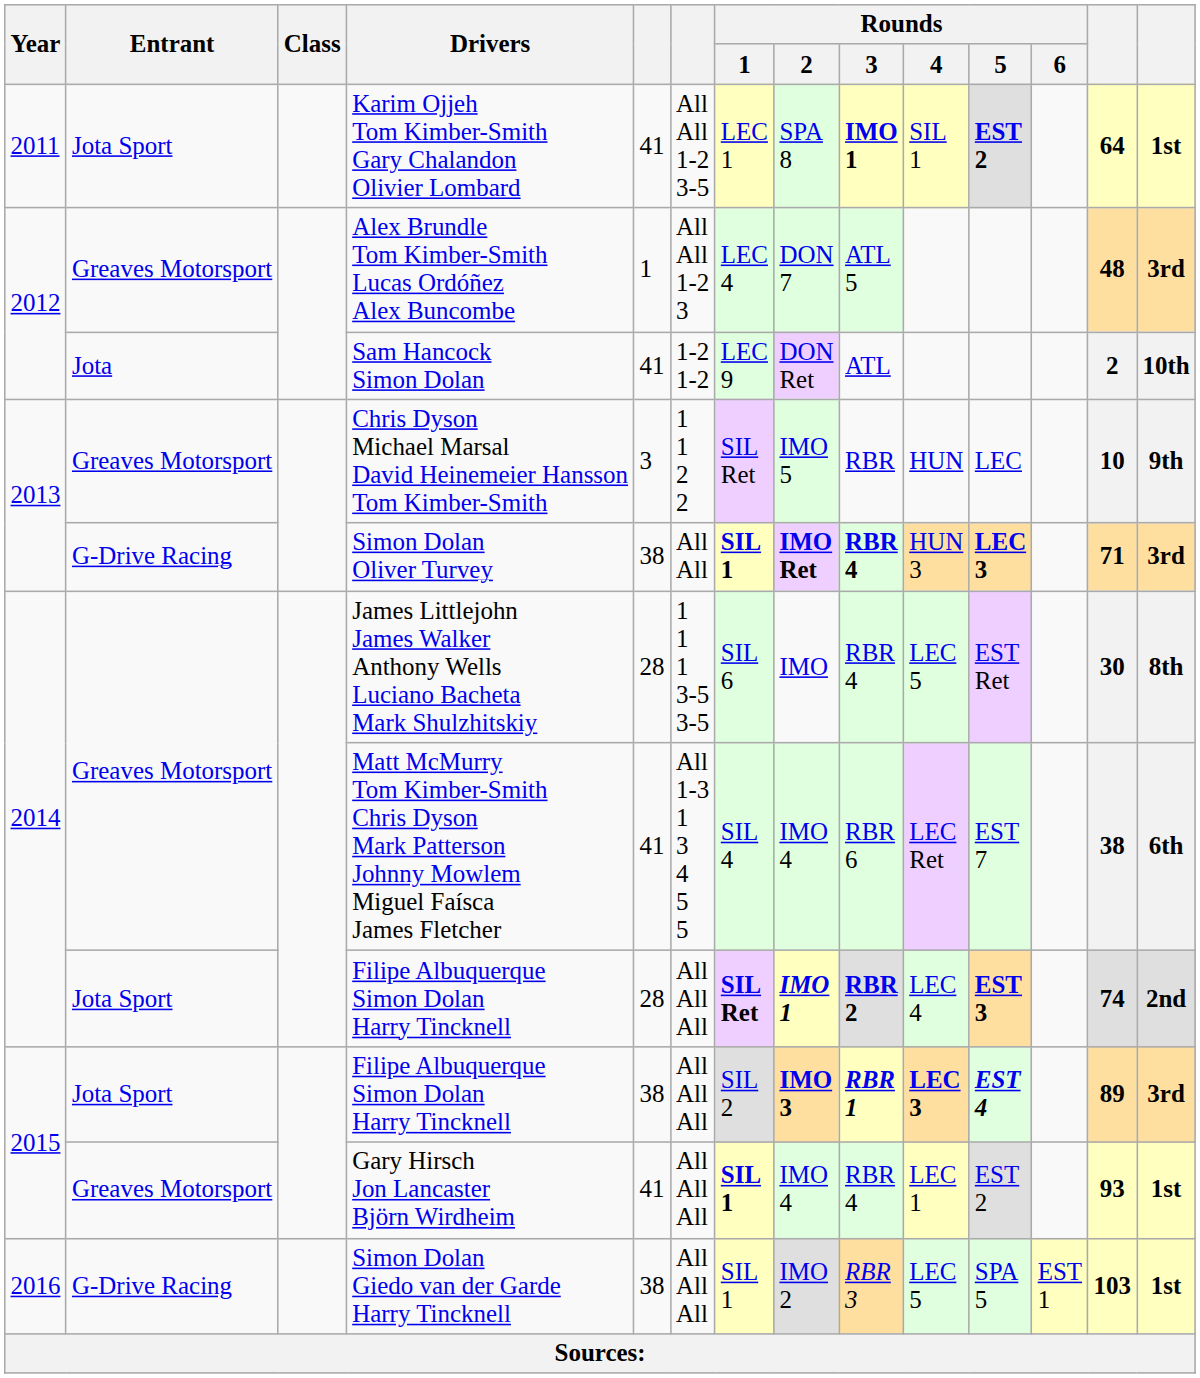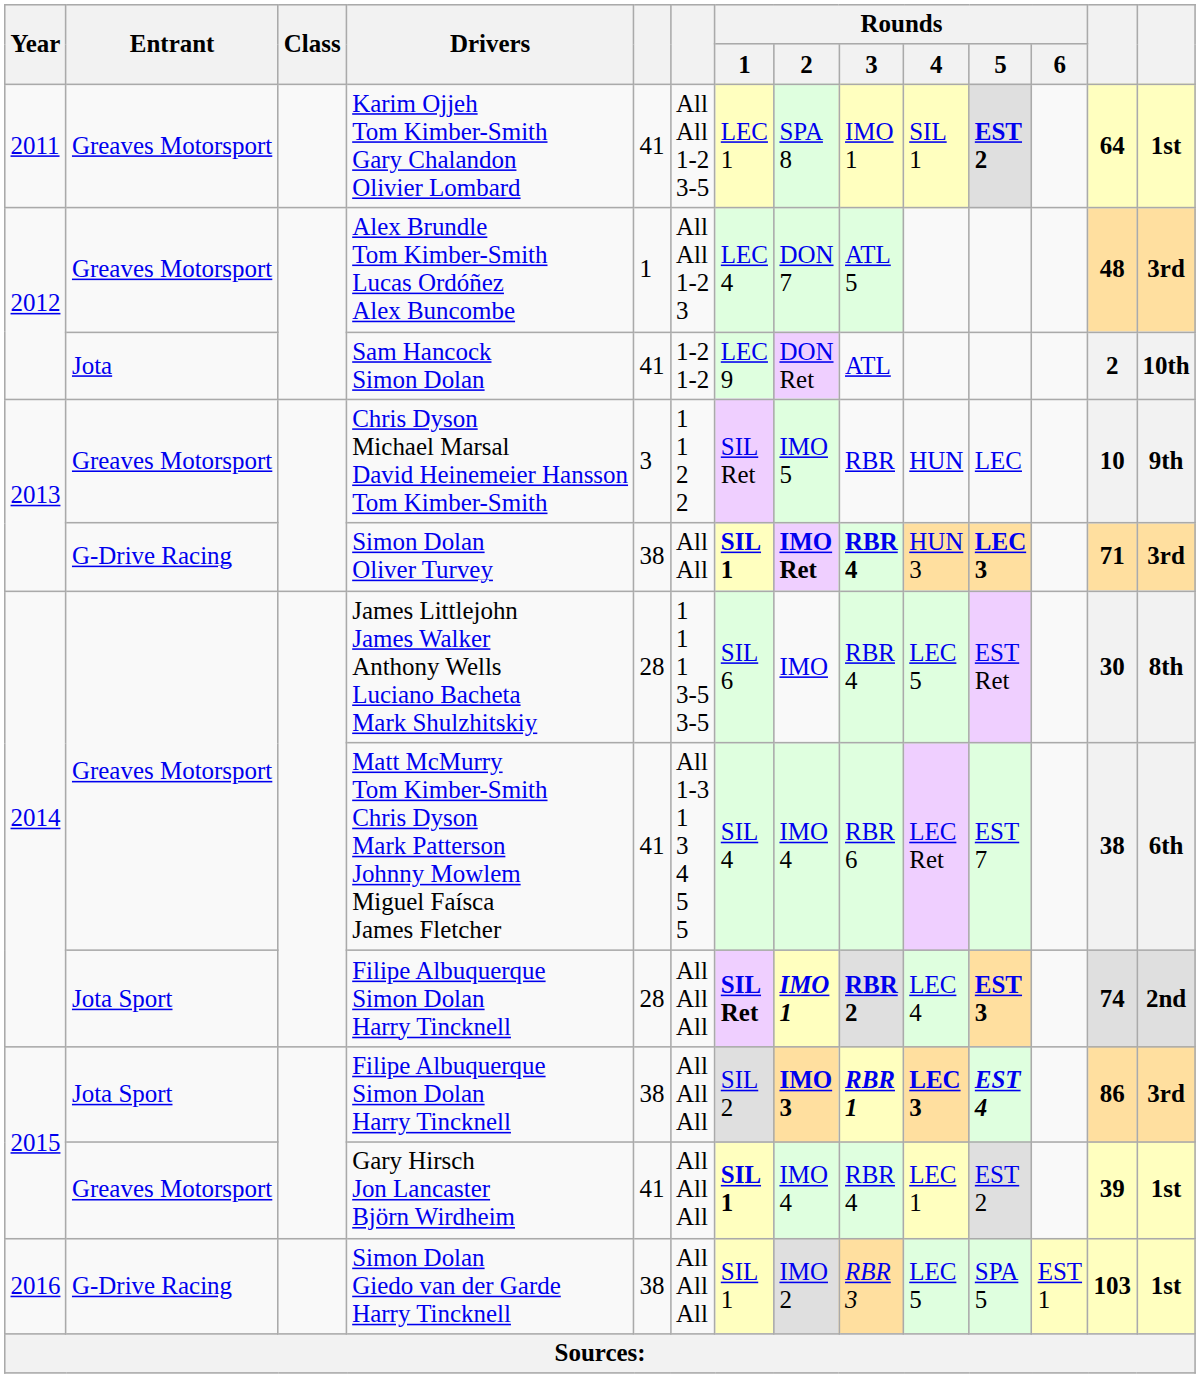(122, 145) Jota Sport -> (172, 145) Greaves Motorsport
(871, 145) bold -> (869, 145) normal
(1112, 1094) 89 -> (1112, 1094) 86
(1112, 1189) 93 -> (1112, 1189) 39
